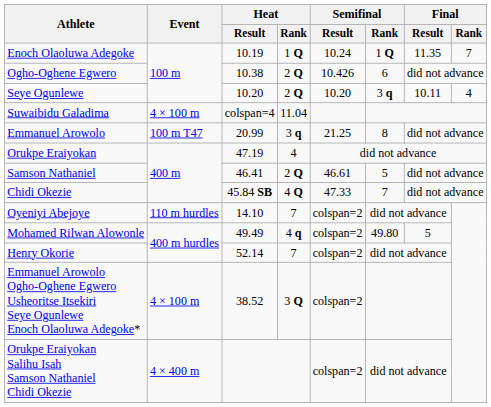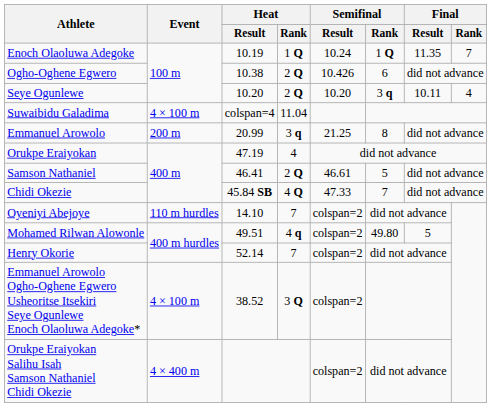(176, 133) 100 m T47 -> (165, 133) 200 m
(250, 233) 49.49 -> (250, 233) 49.51
